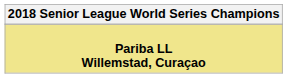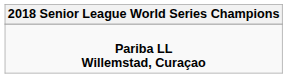(144, 55) khaki background -> (144, 55) no background
